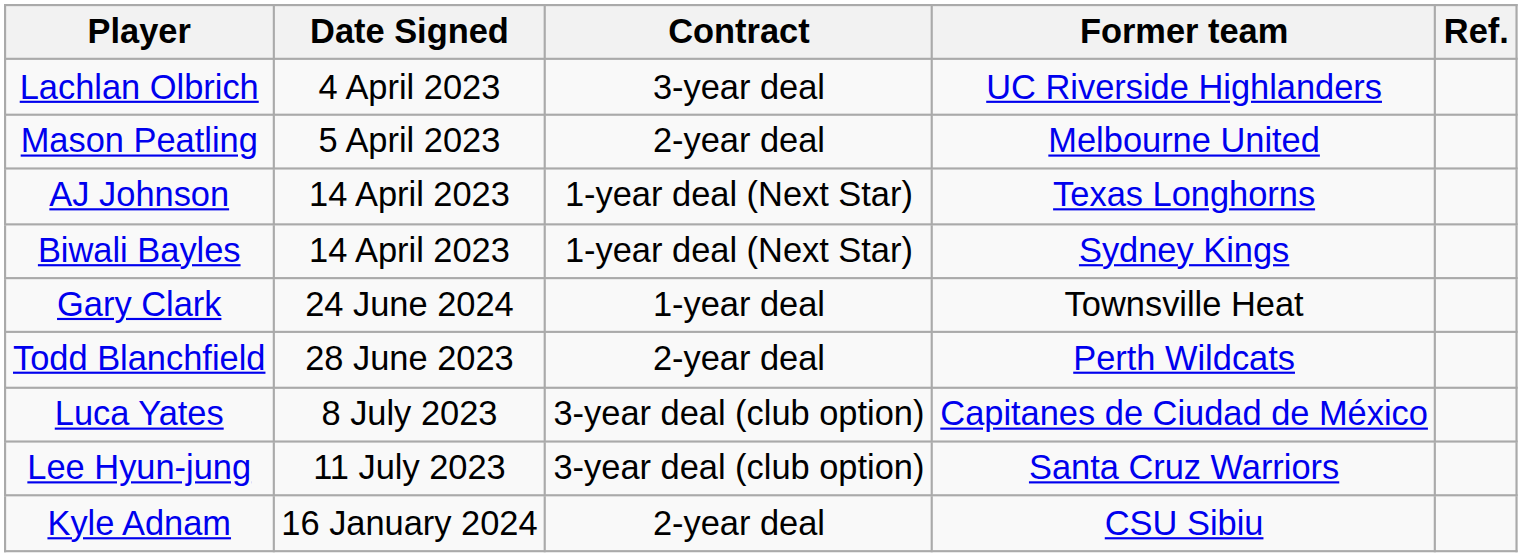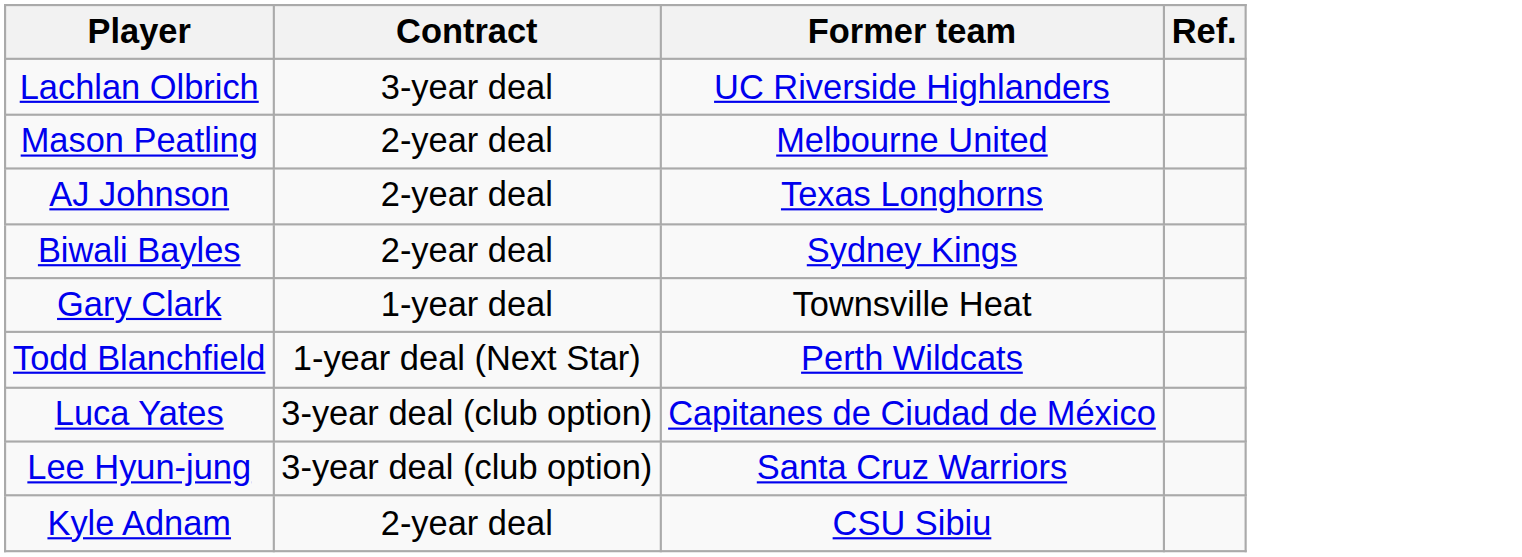- column: (409, 31)
(739, 195) 1-year deal (Next Star) -> (467, 195) 2-year deal
(739, 250) 1-year deal (Next Star) -> (467, 250) 2-year deal
(739, 359) 2-year deal -> (467, 359) 1-year deal (Next Star)
